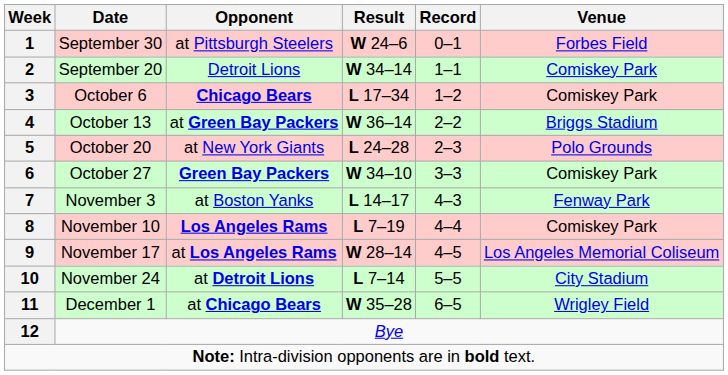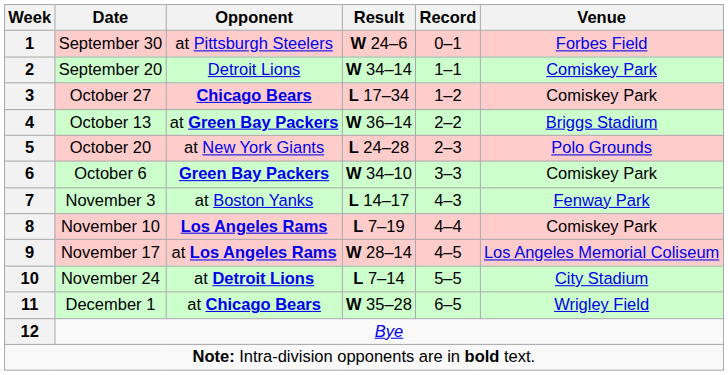(110, 95) October 6 -> (110, 95) October 27
(110, 174) October 27 -> (110, 174) October 6
